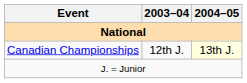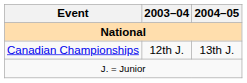(217, 50) lightyellow background -> (217, 50) no background
